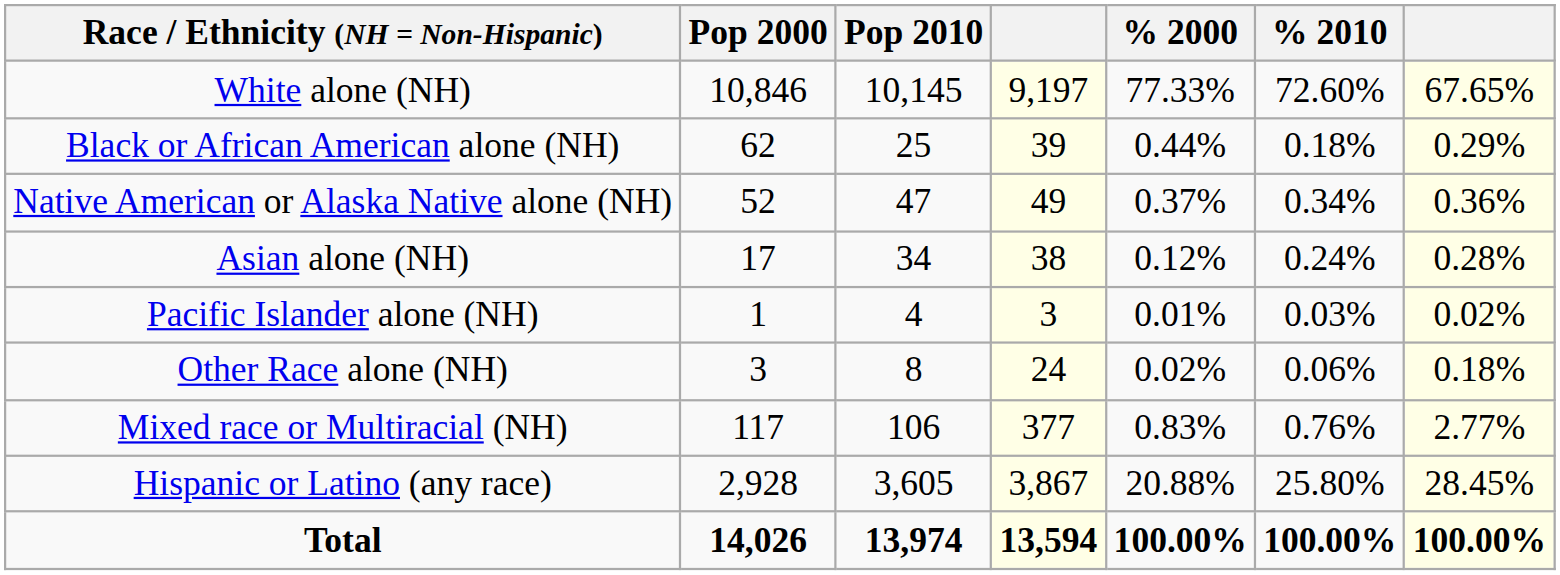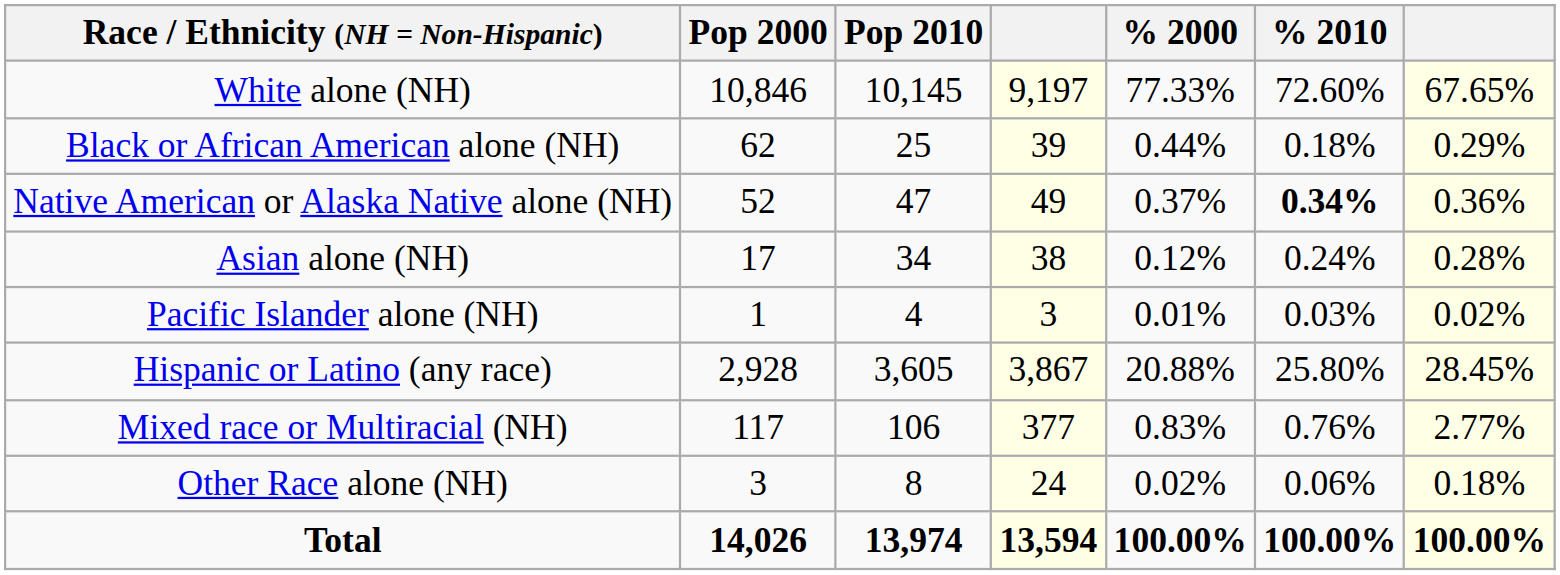(1330, 201) normal -> (1330, 201) bold
rows swapped: (343, 370) <-> (343, 483)
